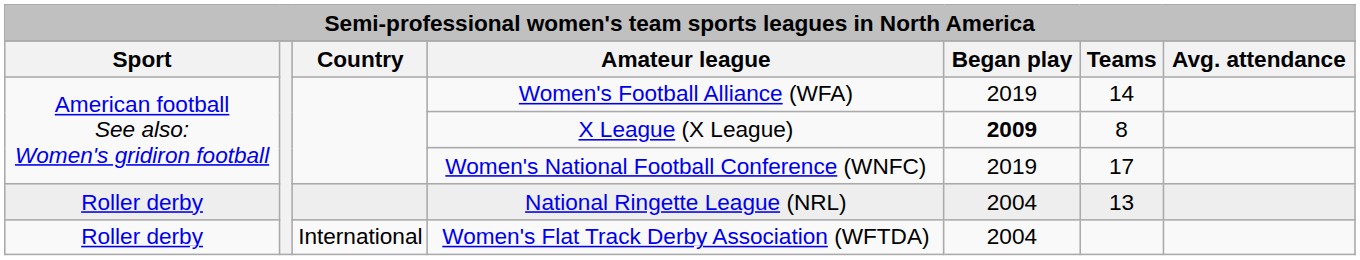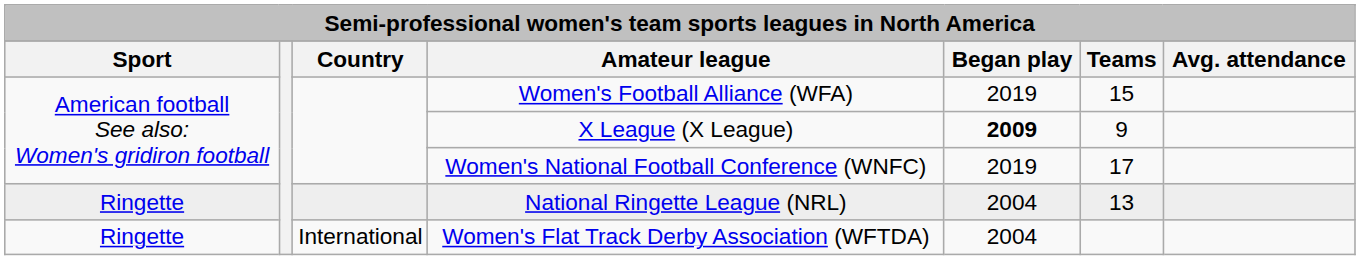(1122, 94) 14 -> (1122, 94) 15
(1122, 130) 8 -> (1122, 130) 9
(142, 202) Roller derby -> (142, 202) Ringette
(142, 237) Roller derby -> (142, 237) Ringette
